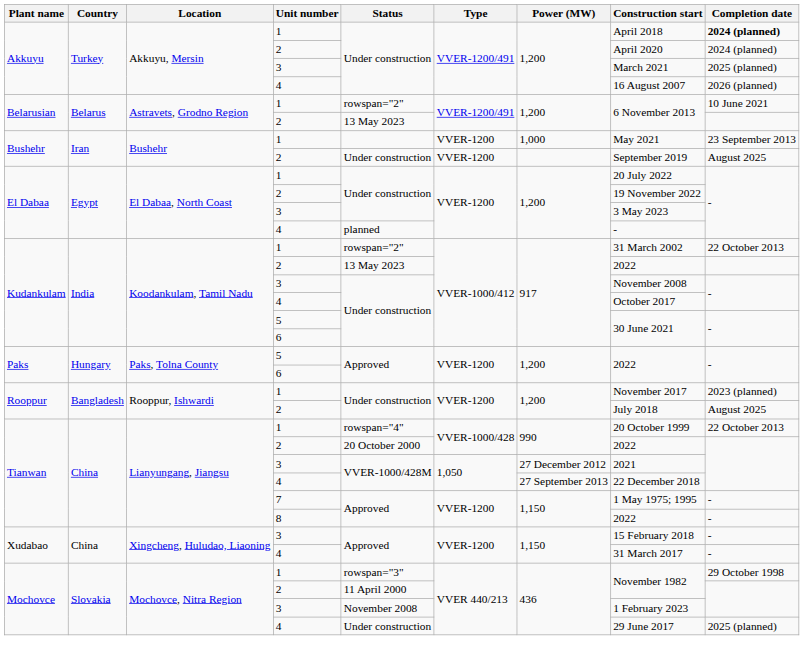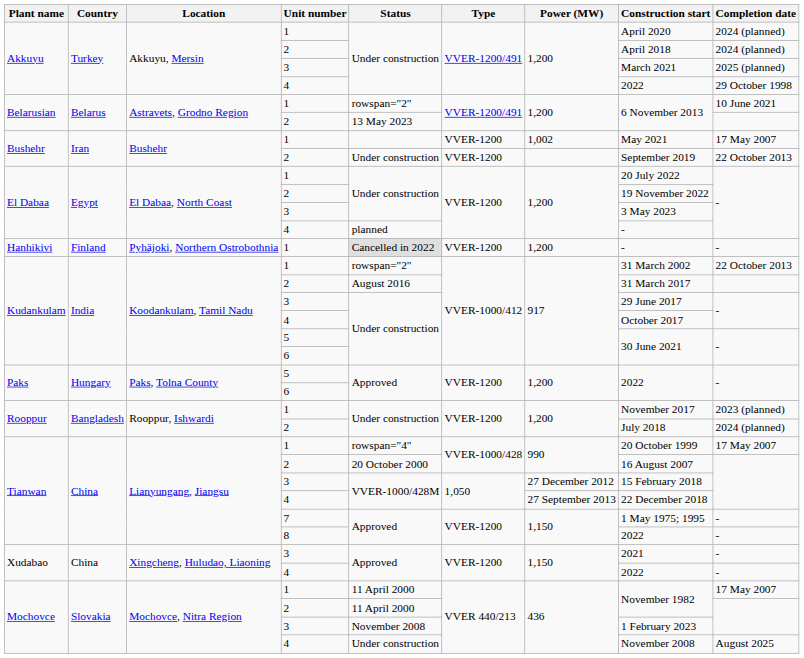(638, 31) April 2018 -> (646, 31) April 2020
(744, 31) bold -> (750, 31) normal
(638, 49) April 2020 -> (646, 49) April 2018
(649, 85) 16 August 2007 -> (632, 85) 2022
(742, 85) 2026 (planned) -> (754, 85) 29 October 1998
(532, 139) 1,000 -> (540, 139) 1,002
(752, 139) 23 September 2013 -> (746, 139) 17 May 2007
(737, 157) August 2025 -> (754, 157) 22 October 2013
+ row: (30, 247)
(374, 265) 13 May 2023 -> (381, 283) August 2016
(625, 265) 2022 -> (656, 283) 31 March 2017
(650, 283) November 2008 -> (651, 301) 29 June 2017
(737, 409) August 2025 -> (750, 427) 2024 (planned)
(746, 427) 22 October 2013 -> (746, 445) 17 May 2007
(625, 445) 2022 -> (657, 463) 16 August 2007
(625, 463) 2021 -> (661, 481) 15 February 2018
(654, 535) 15 February 2018 -> (632, 553) 2021
(648, 553) 31 March 2017 -> (632, 572) 2022
(374, 572) rowspan="3" -> (383, 590) 11 April 2000
(746, 572) 29 October 1998 -> (746, 590) 17 May 2007
(643, 626) 29 June 2017 -> (658, 644) November 2008
(742, 626) 2025 (planned) -> (745, 644) August 2025
